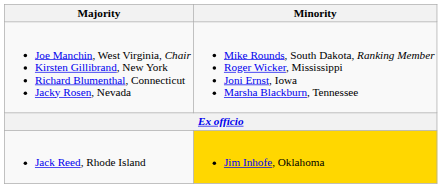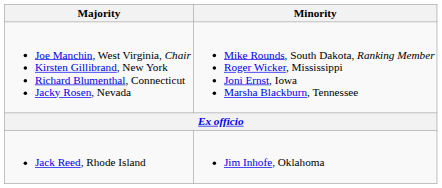(315, 163) gold background -> (315, 163) no background
